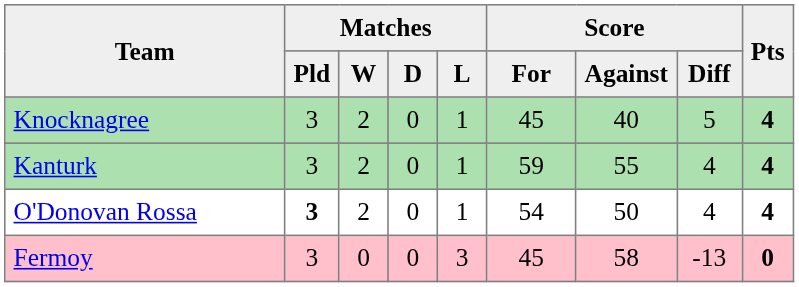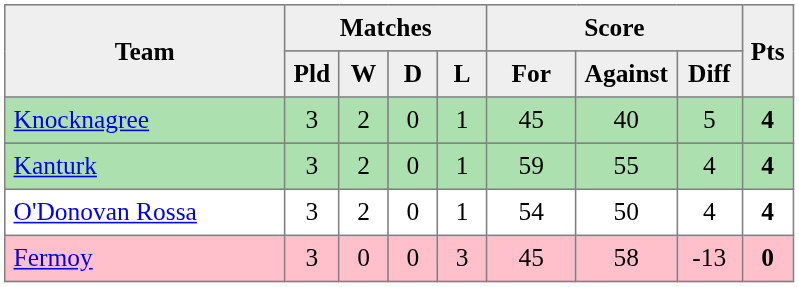(312, 211) bold -> (312, 211) normal
